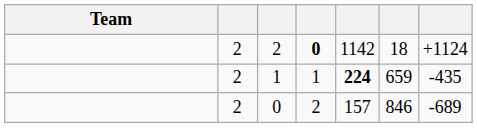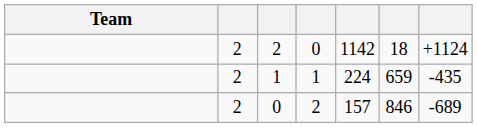(316, 49) bold -> (316, 49) normal
(357, 78) bold -> (357, 78) normal
